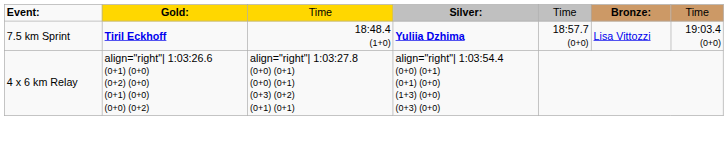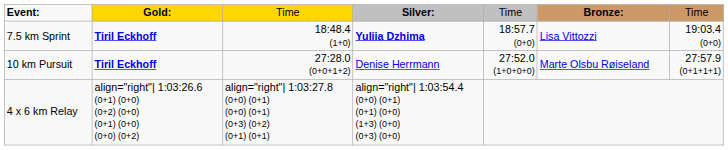+ row: (40, 65)
